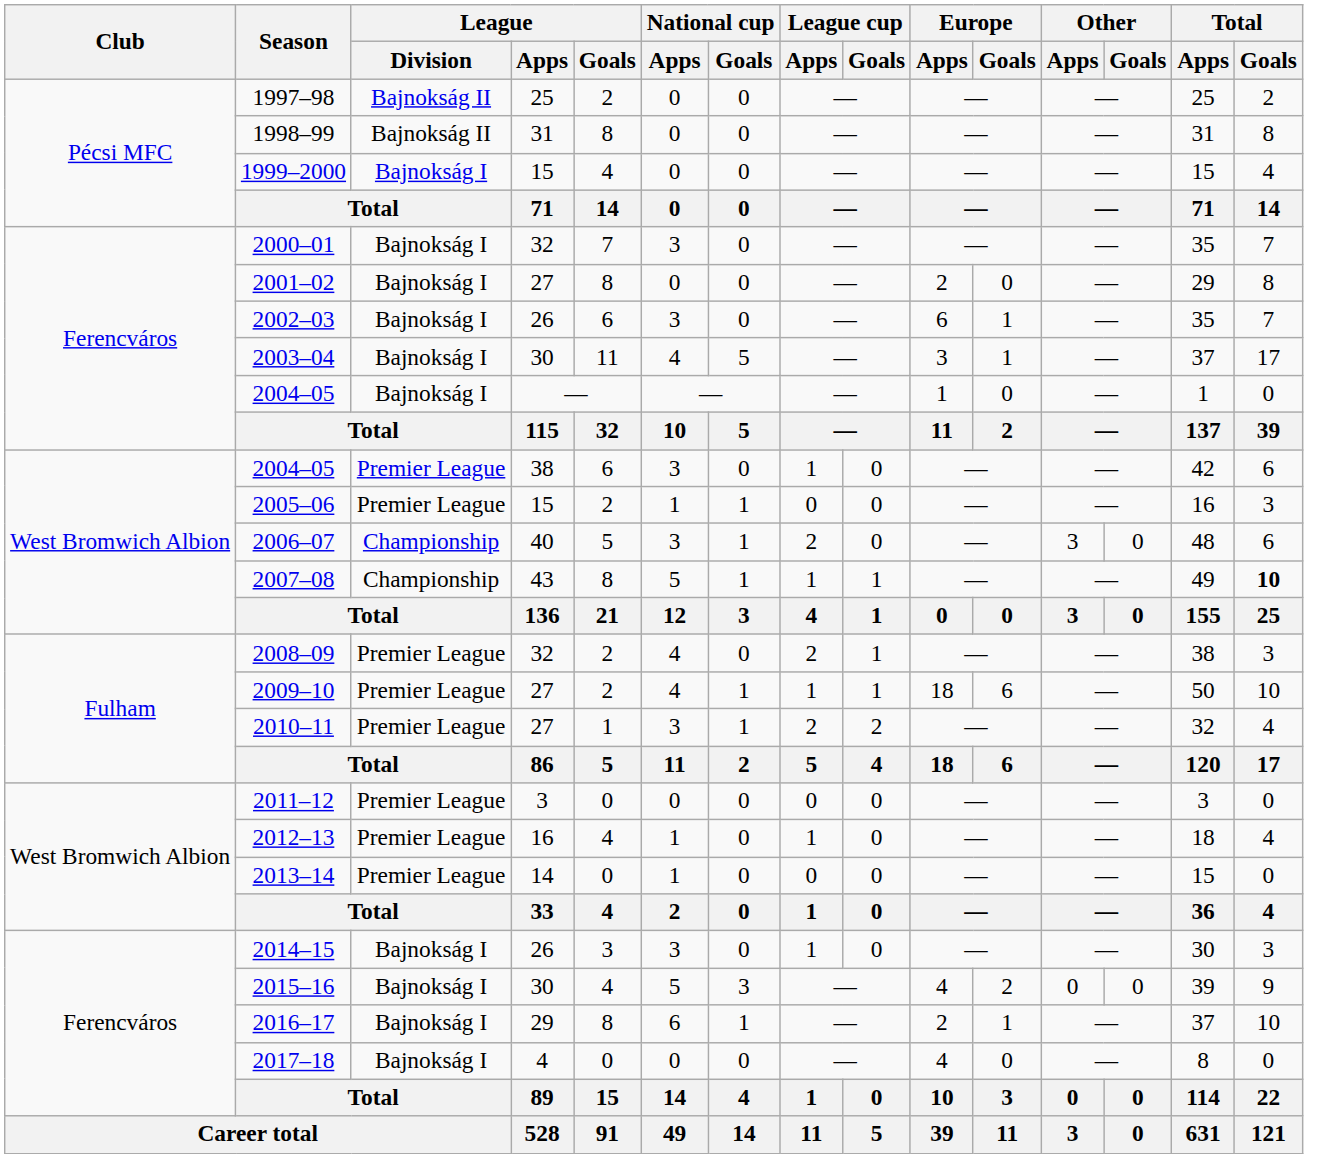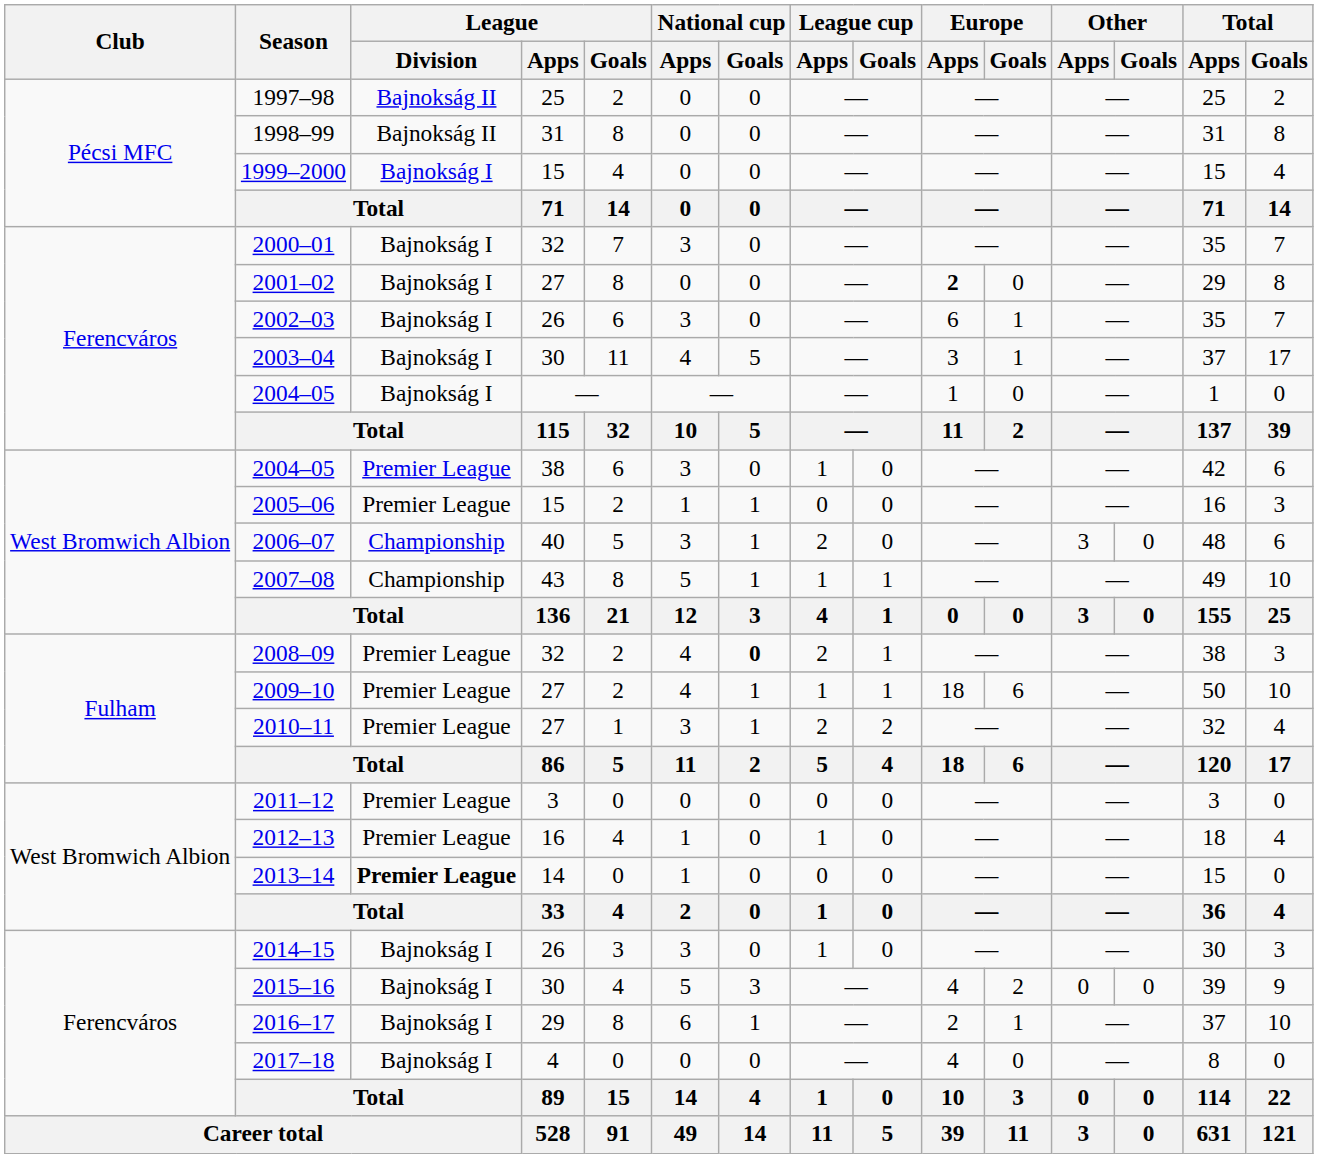(942, 282) normal -> (953, 282) bold
(1268, 578) bold -> (1279, 578) normal
(744, 652) normal -> (755, 652) bold
(431, 875) normal -> (436, 875) bold
